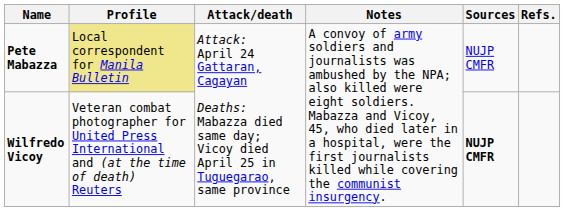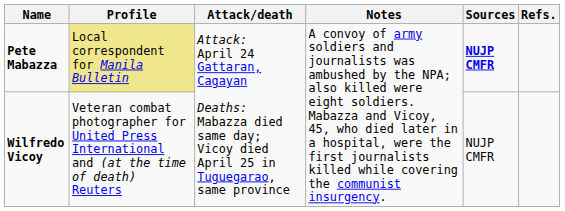(480, 58) normal -> (480, 58) bold
(480, 149) bold -> (480, 149) normal
